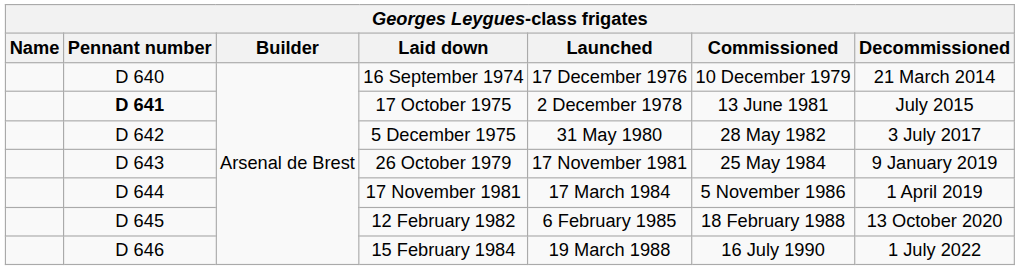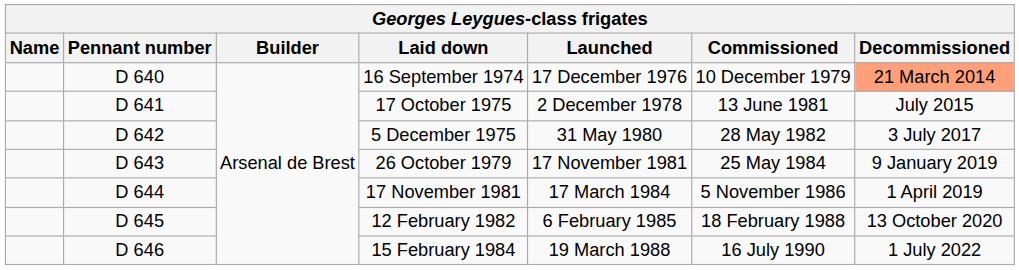(935, 76) no background -> (935, 76) lightsalmon background
(140, 105) bold -> (140, 105) normal
